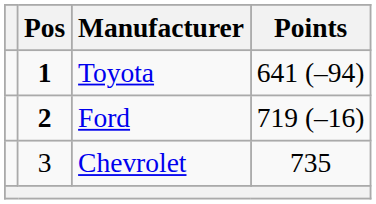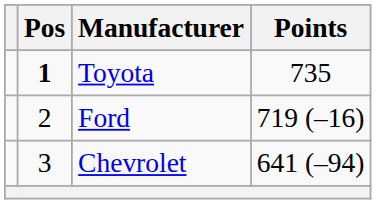(311, 72) 641 (–94) -> (311, 72) 735
(45, 118) bold -> (45, 118) normal
(311, 163) 735 -> (311, 163) 641 (–94)
